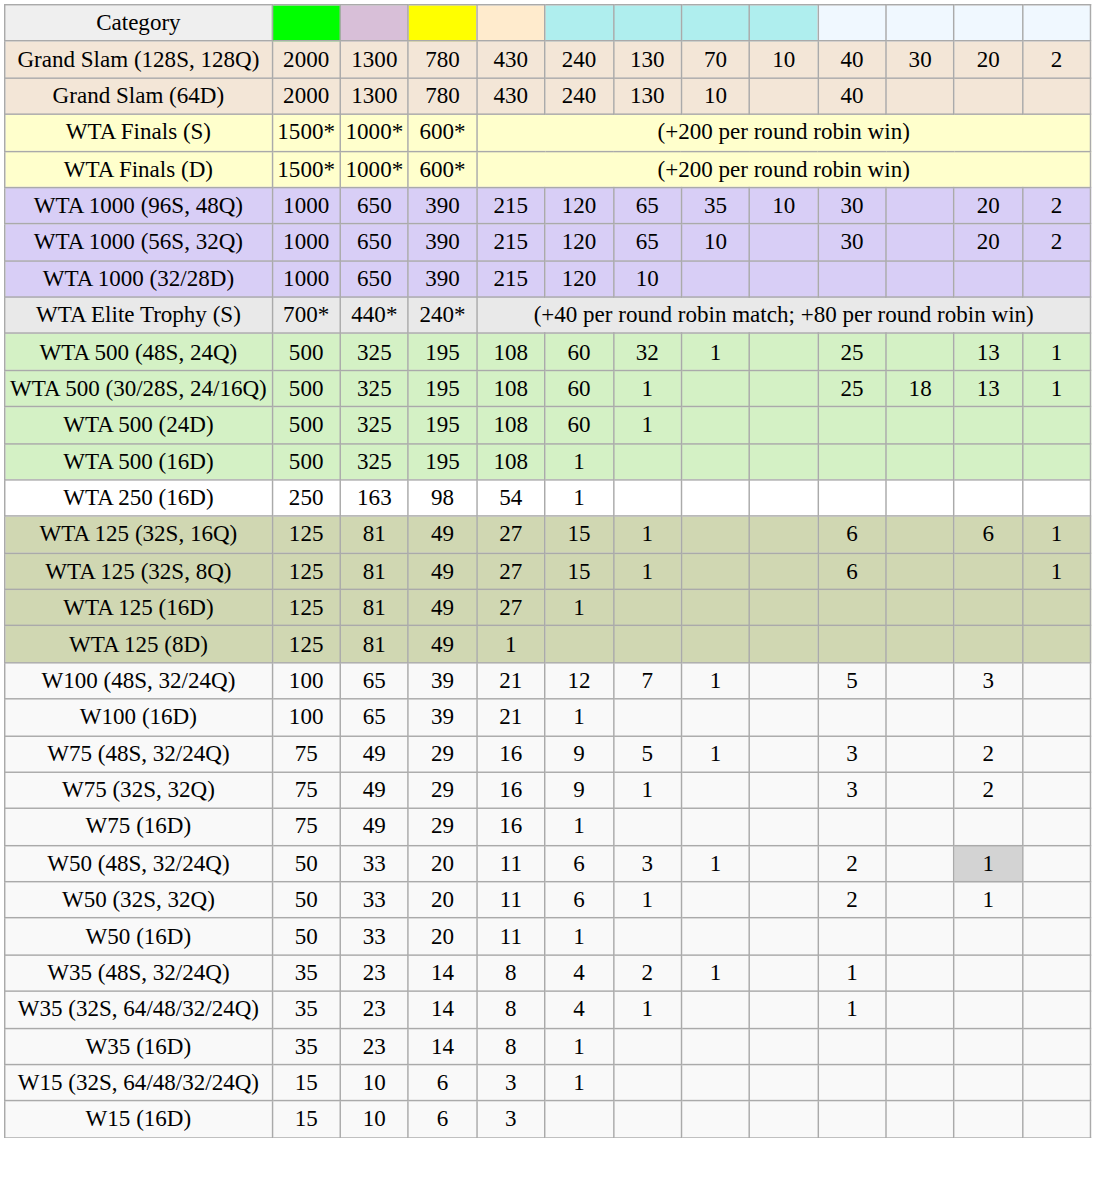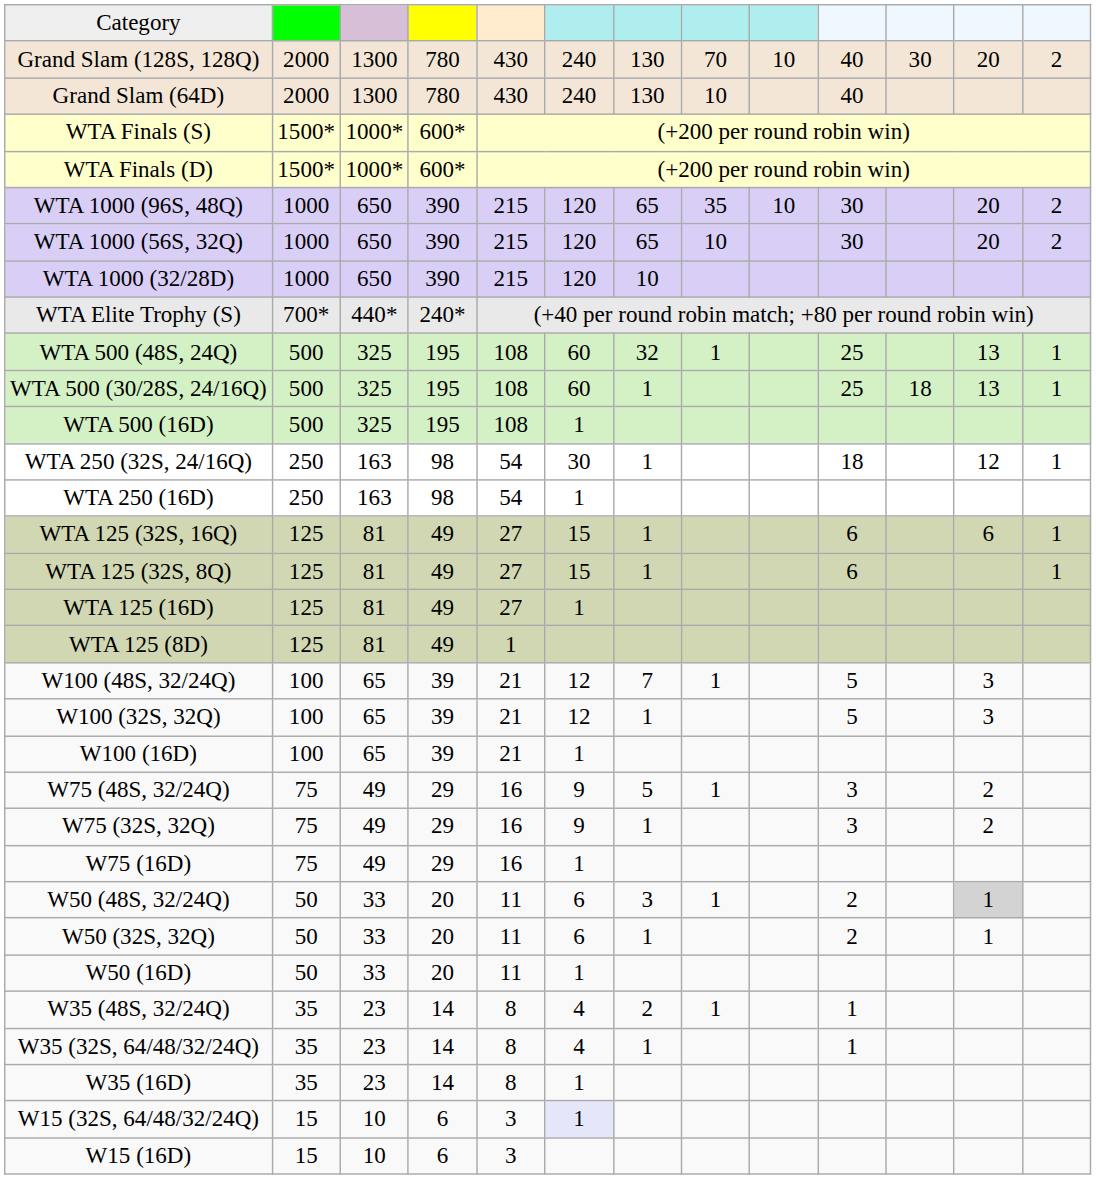- row: (138, 424)
+ row: (138, 461)
+ row: (138, 717)
(579, 1082) no background -> (579, 1118) lavender background
